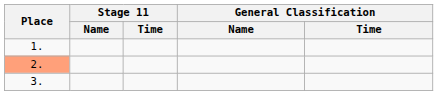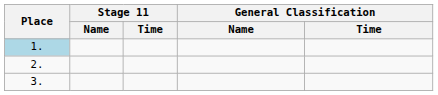(37, 48) no background -> (37, 48) lightblue background
(37, 65) lightsalmon background -> (37, 65) no background
